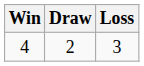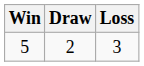(25, 46) 4 -> (25, 46) 5
